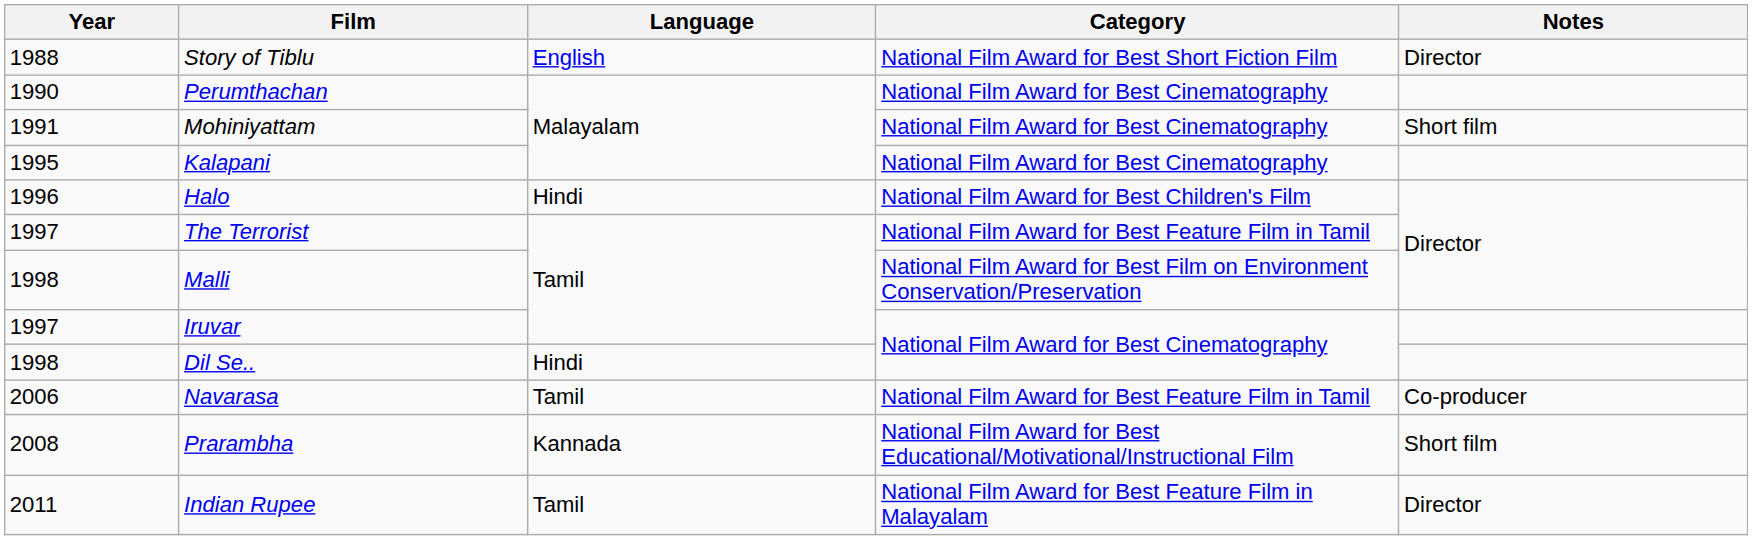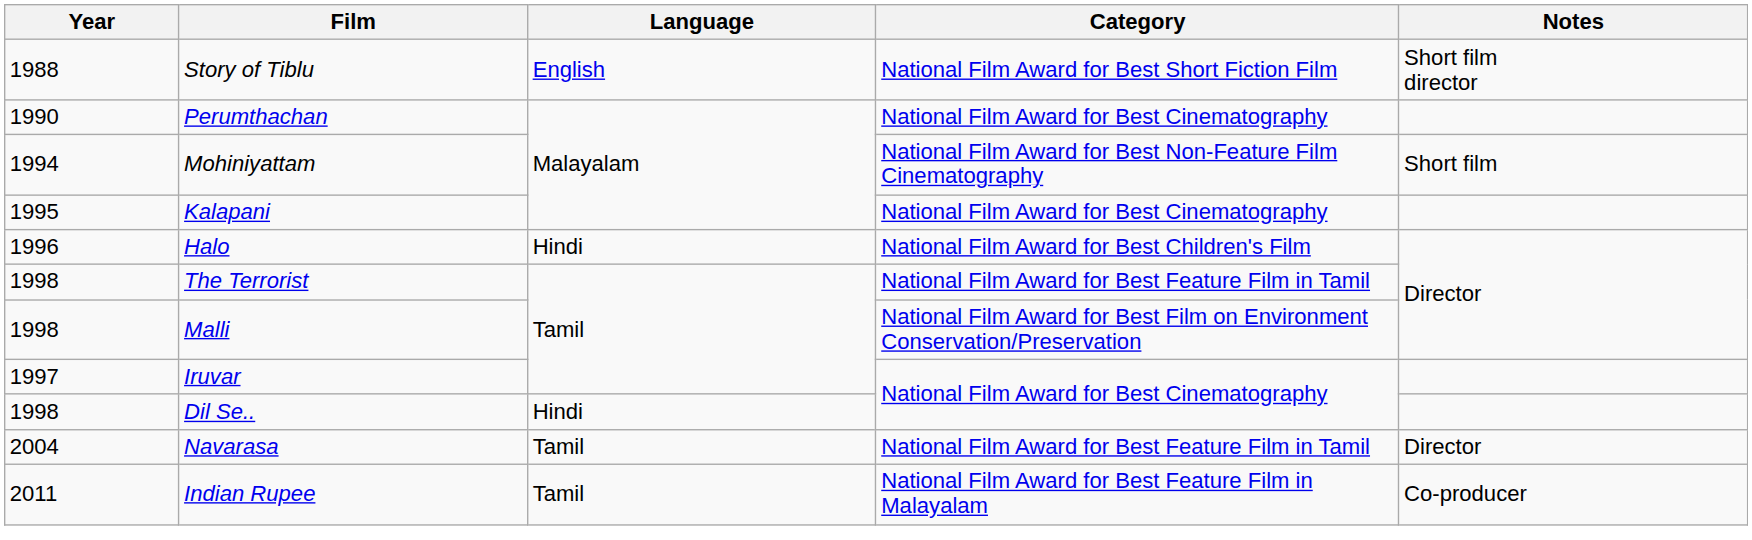(1443, 57) Director -> (1451, 69) Short film director
(34, 127) 1991 -> (34, 164) 1994
(1104, 127) National Film Award for Best Cinematography -> (1109, 164) National Film Award for Best Non-Feature Film Cinematography
(34, 232) 1997 -> (34, 281) 1998
(34, 397) 2006 -> (34, 446) 2004
(1465, 397) Co-producer -> (1443, 446) Director
- row: (239, 444)
(1443, 504) Director -> (1465, 494) Co-producer
